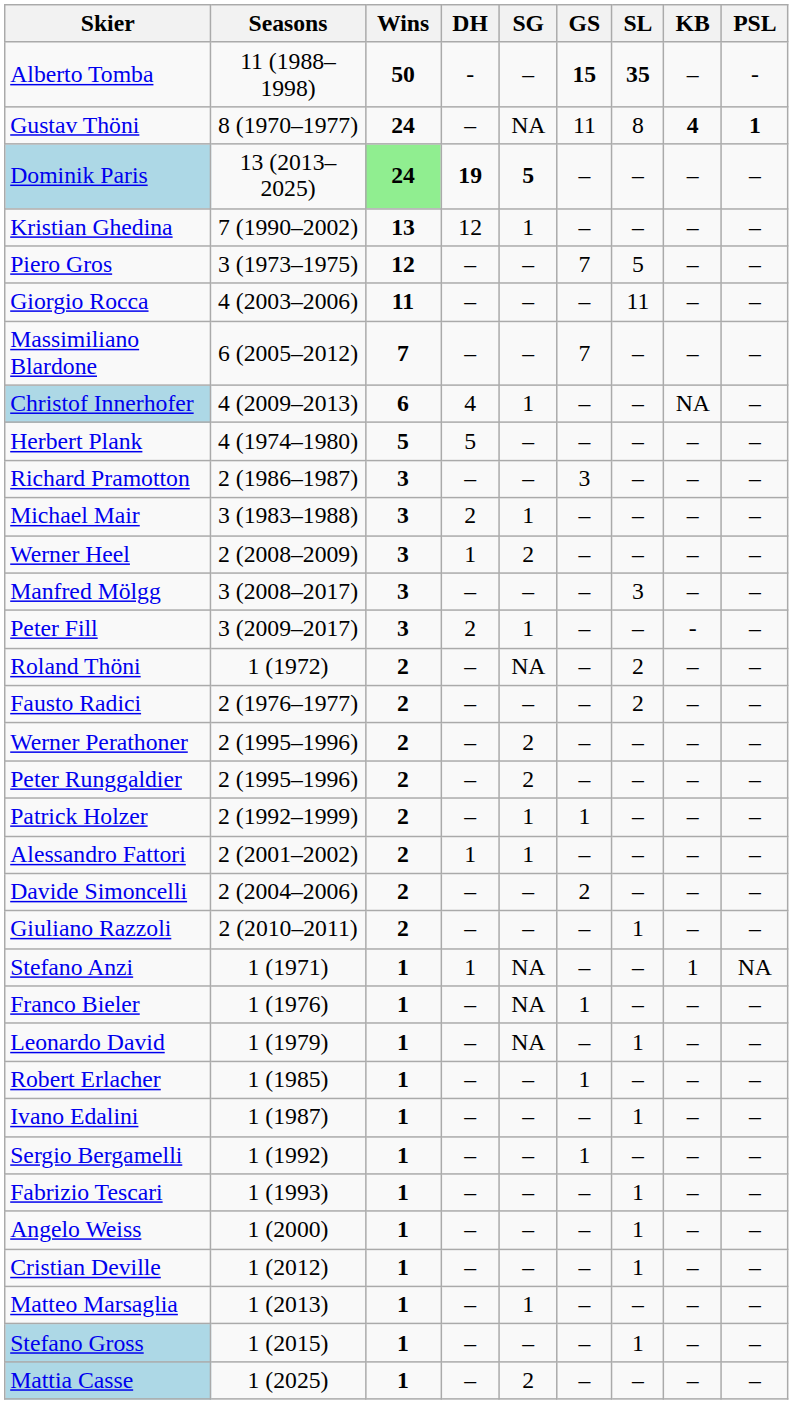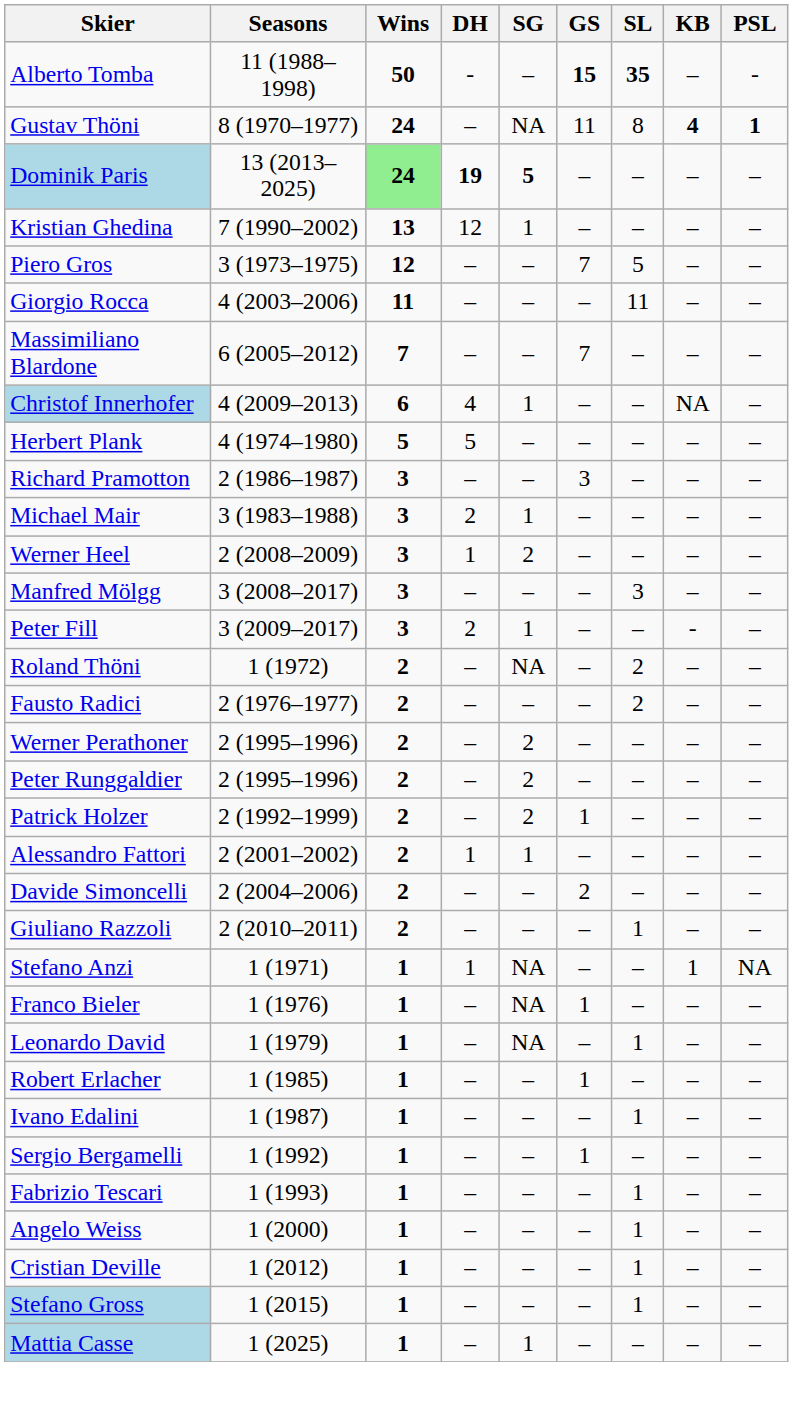(528, 816) 1 -> (528, 816) 2
- row: (94, 1304)
(528, 1380) 2 -> (528, 1342) 1
